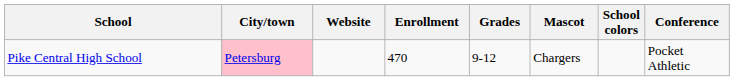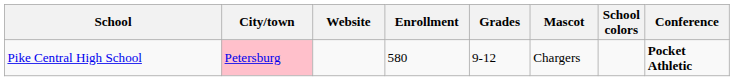(397, 57) 470 -> (397, 57) 580
(669, 57) normal -> (670, 57) bold
